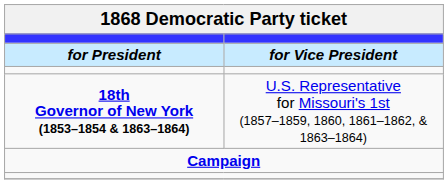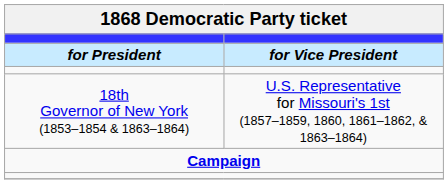(114, 111) bold -> (114, 111) normal
